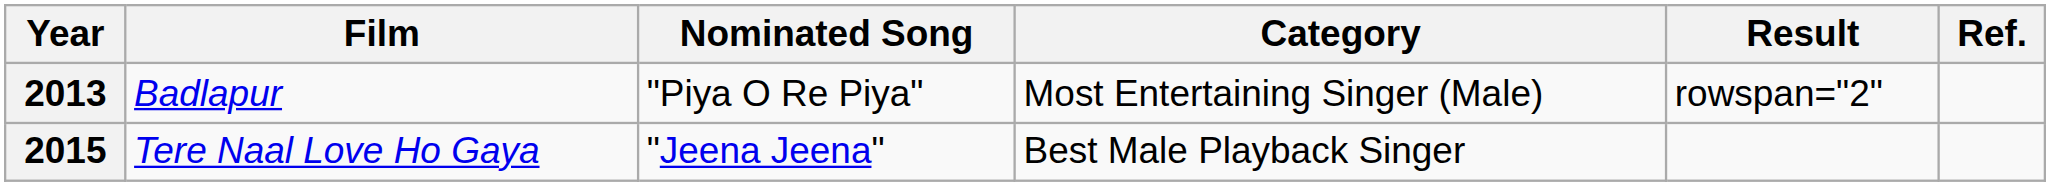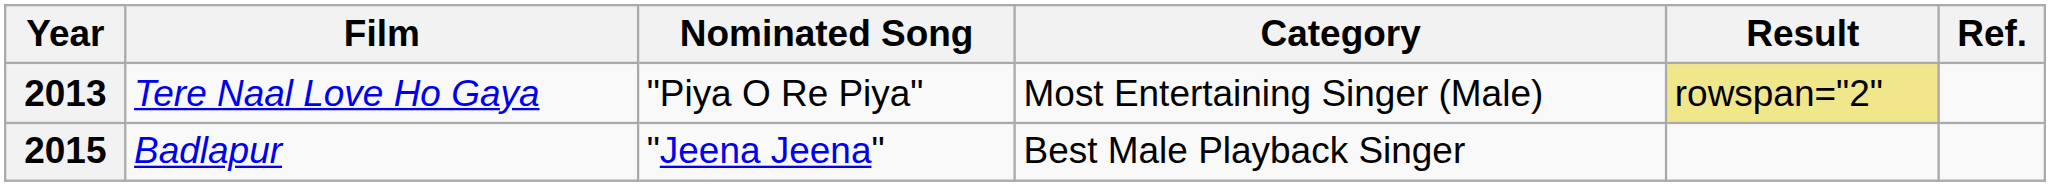(208, 92) Badlapur -> (337, 92) Tere Naal Love Ho Gaya
(1779, 92) no background -> (1779, 92) khaki background
(337, 151) Tere Naal Love Ho Gaya -> (208, 151) Badlapur
